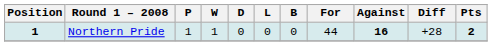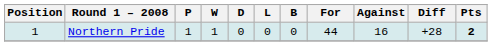(35, 32) bold -> (35, 32) normal
(381, 32) bold -> (381, 32) normal
